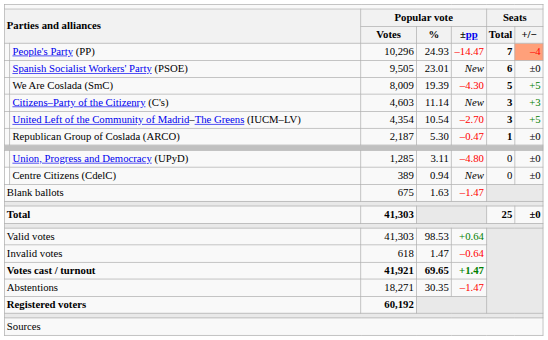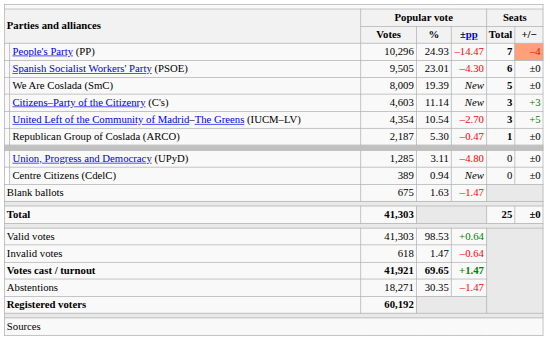(474, 68) New -> (472, 68) –4.30
(472, 85) –4.30 -> (474, 85) New
(535, 85) +5 -> (535, 85) ±0
